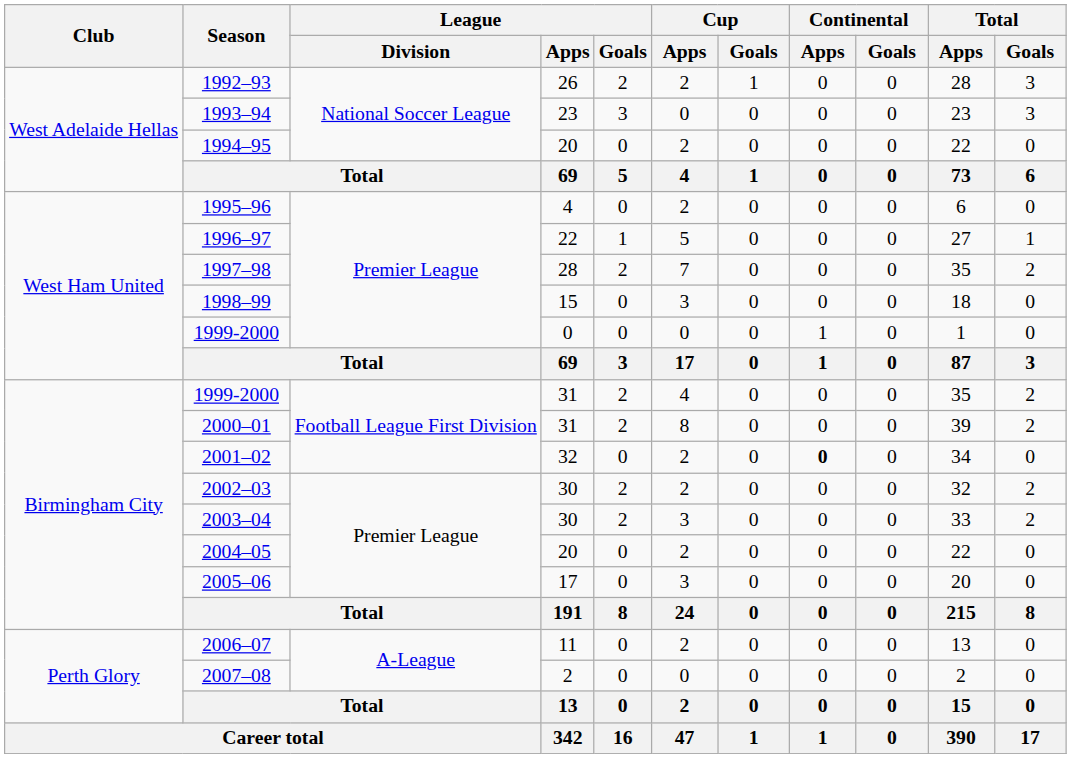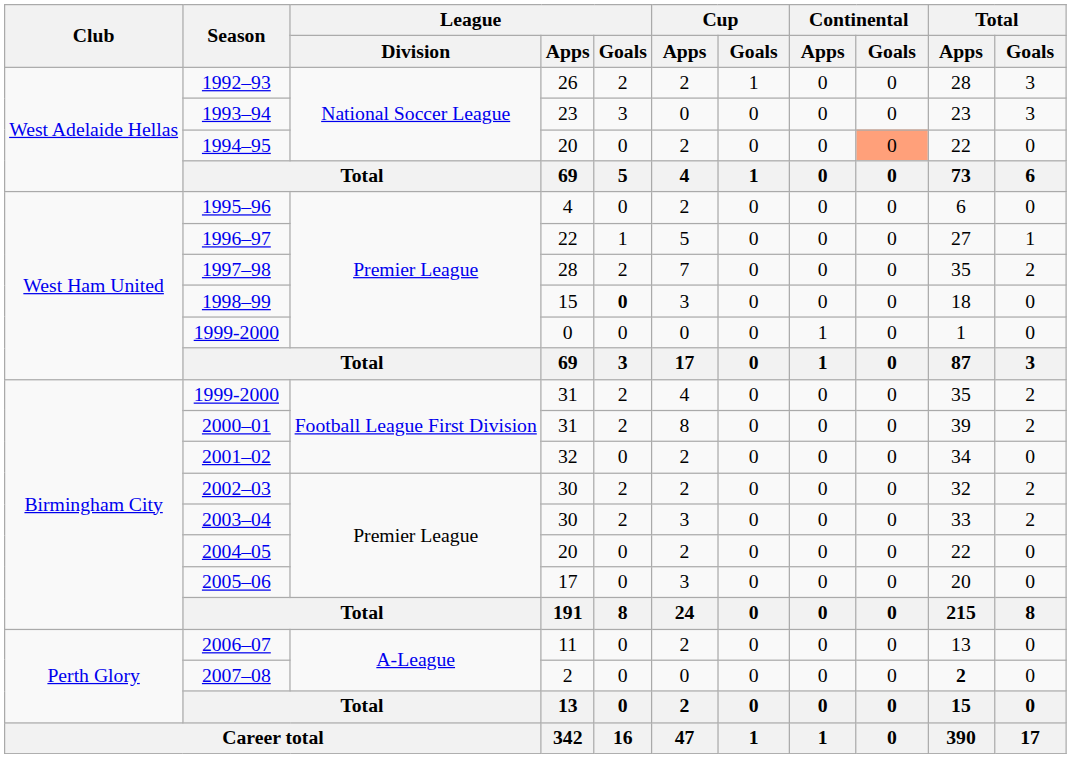(892, 144) no background -> (892, 144) lightsalmon background
(623, 301) normal -> (623, 301) bold
(823, 457) bold -> (823, 457) normal
(961, 675) normal -> (961, 675) bold
